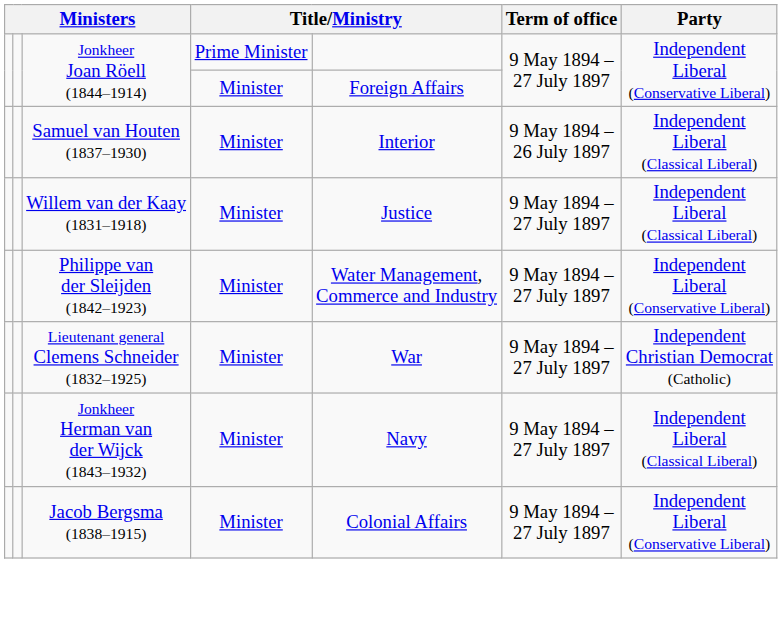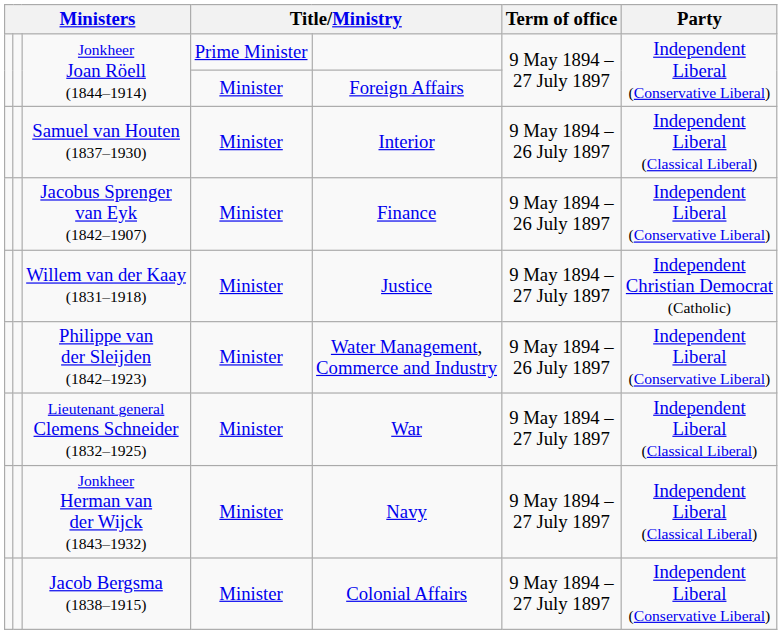+ row: (106, 213)
(699, 213) Independent Liberal (Classical Liberal) -> (699, 285) Independent Christian Democrat (Catholic)
(561, 285) 9 May 1894 – 27 July 1897 -> (561, 357) 9 May 1894 – 26 July 1897
(699, 357) Independent Christian Democrat (Catholic) -> (699, 429) Independent Liberal (Classical Liberal)
